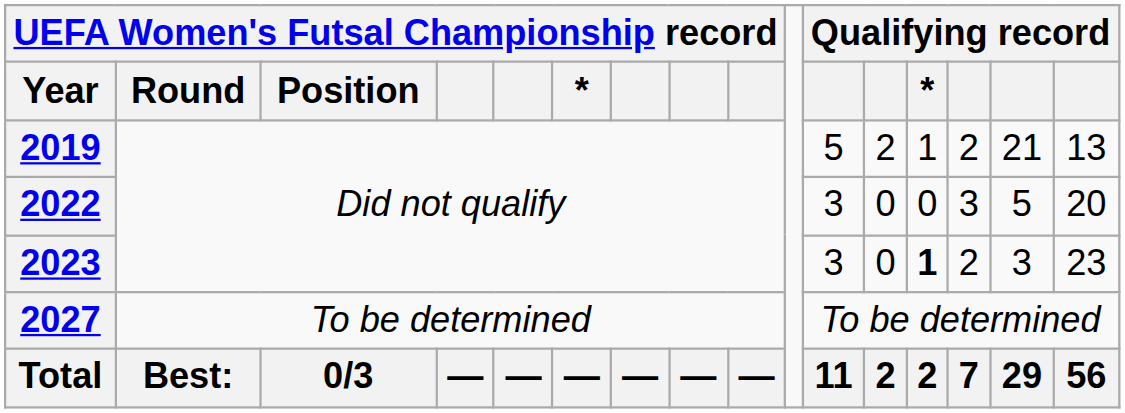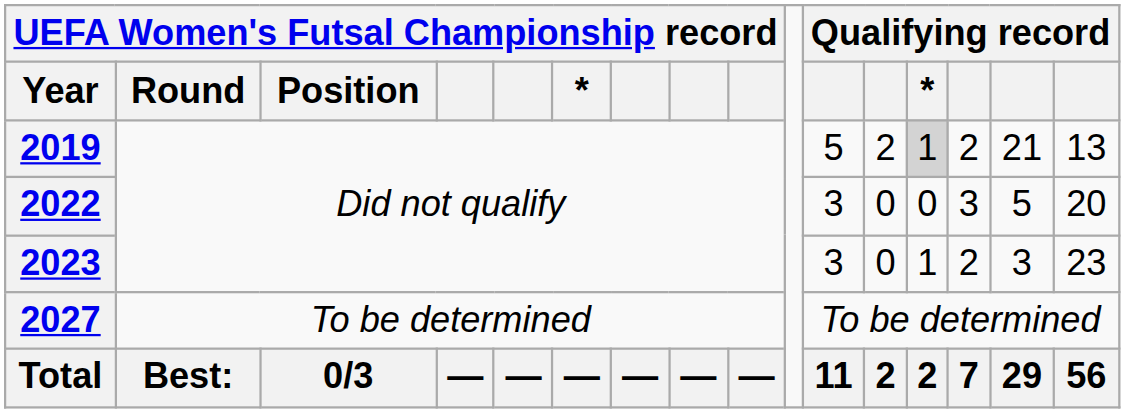(927, 147) no background -> (927, 147) lightgrey background
(927, 262) bold -> (927, 262) normal
